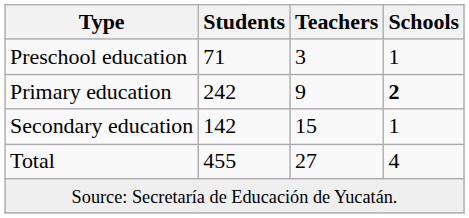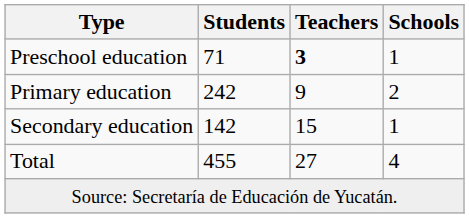(301, 56) normal -> (301, 56) bold
(394, 91) bold -> (394, 91) normal
